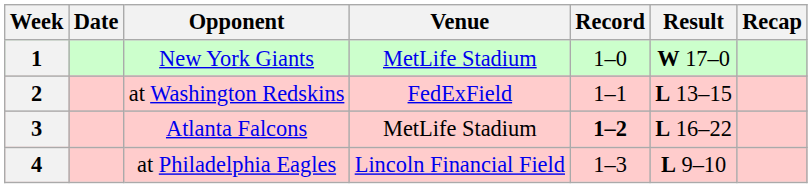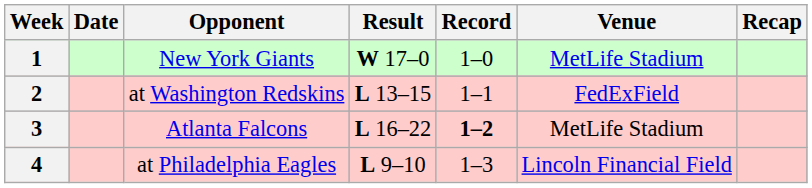columns swapped: (694, 22) <-> (460, 22)
